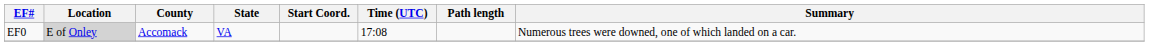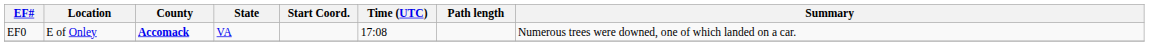(72, 31) lightgrey background -> (72, 31) no background
(163, 31) normal -> (164, 31) bold
